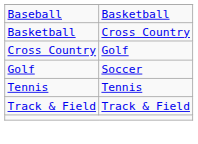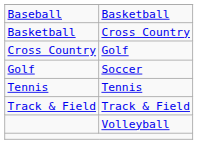+ row: (135, 124)
